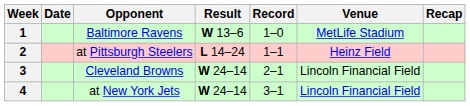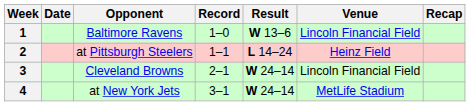columns swapped: (223, 14) <-> (273, 14)
(360, 33) MetLife Stadium -> (360, 33) Lincoln Financial Field
(360, 91) Lincoln Financial Field -> (360, 91) MetLife Stadium
